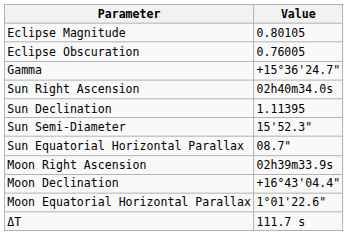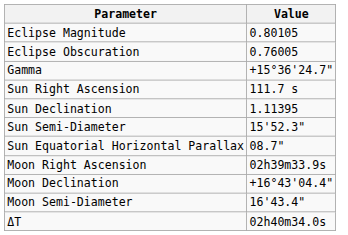(295, 89) 02h40m34.0s -> (274, 89) 111.7 s
+ row: (70, 202)
- row: (129, 202)
(281, 221) 111.7 s -> (288, 221) 02h40m34.0s
